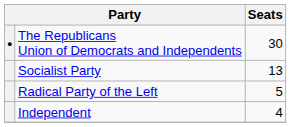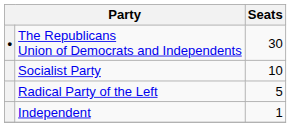(275, 71) 13 -> (275, 71) 10
(279, 112) 4 -> (279, 112) 1
